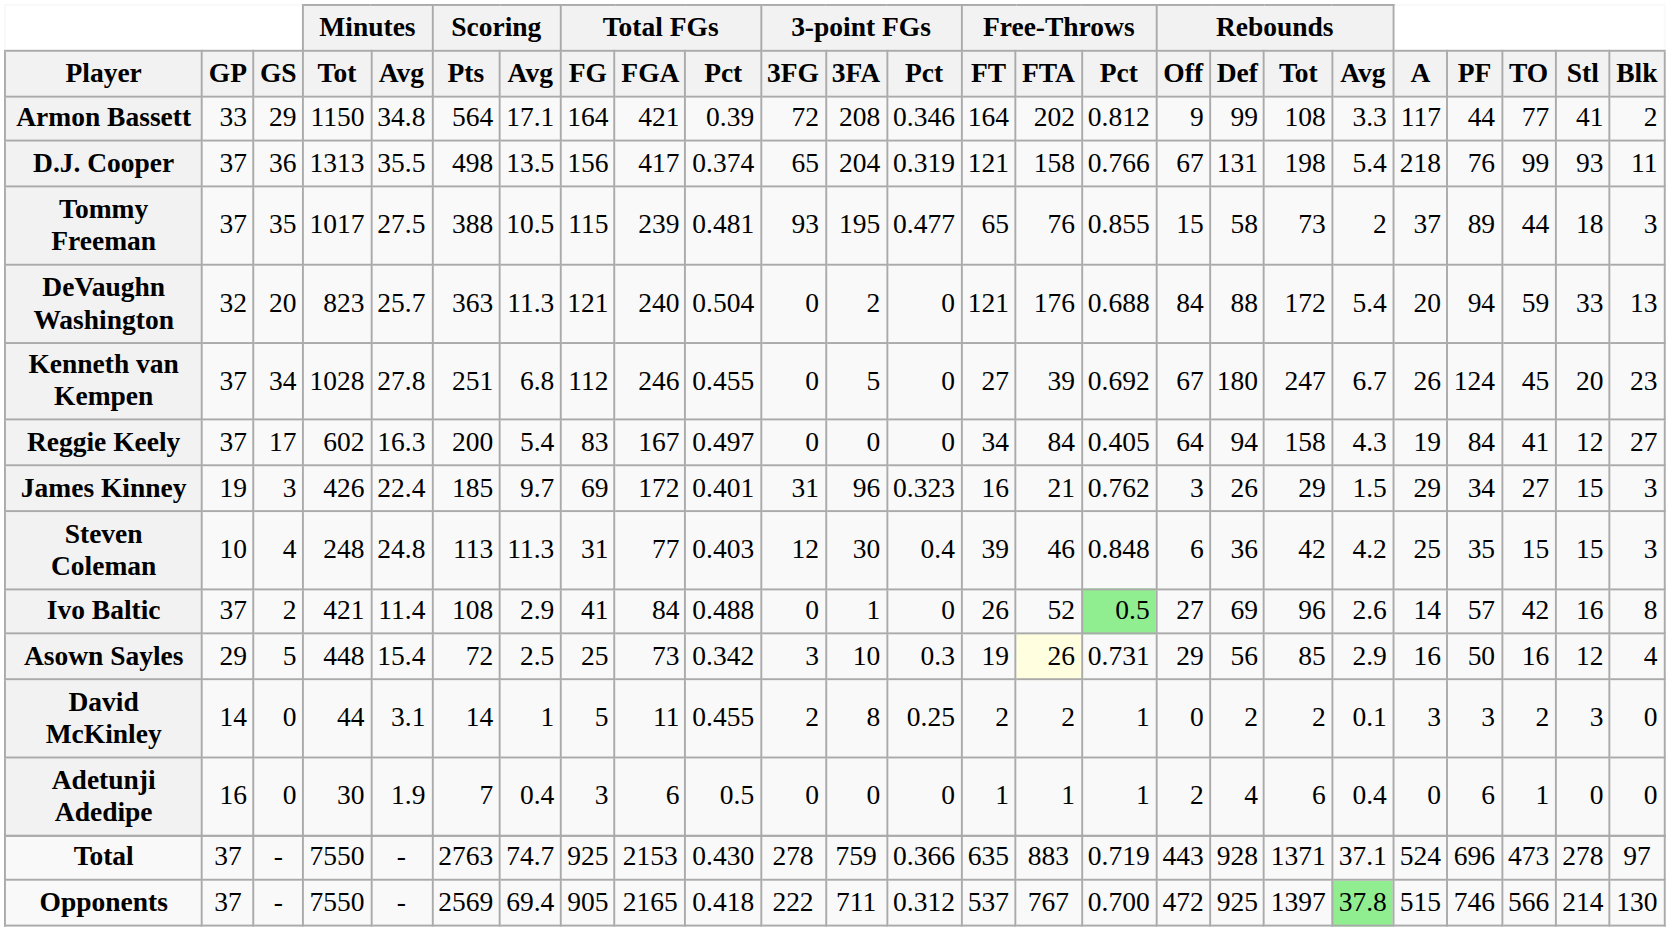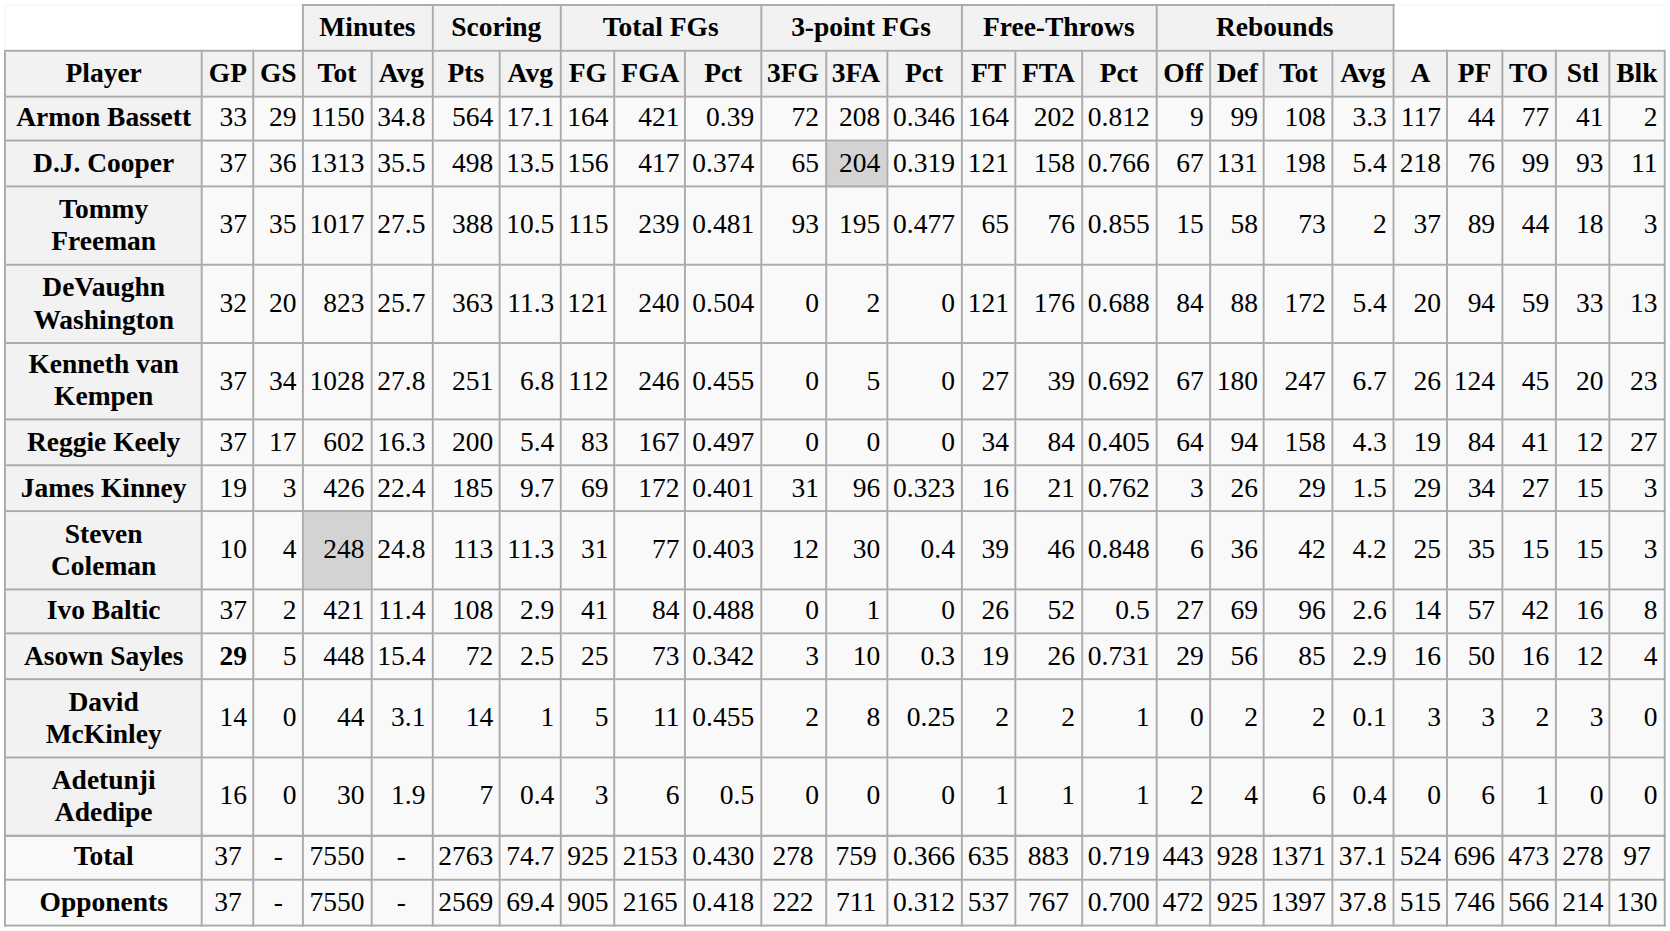(860, 163) no background -> (860, 163) lightgrey background
(344, 549) no background -> (344, 549) lightgrey background
(1133, 611) lightgreen background -> (1133, 611) no background
(233, 656) normal -> (233, 656) bold
(1061, 656) lightyellow background -> (1061, 656) no background
(1363, 902) lightgreen background -> (1363, 902) no background
